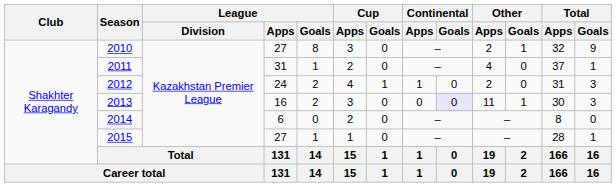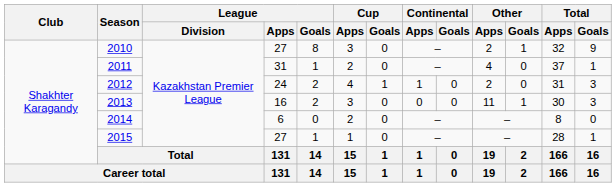(454, 102) lavender background -> (454, 102) no background
